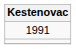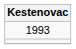(38, 30) 1991 -> (38, 30) 1993
